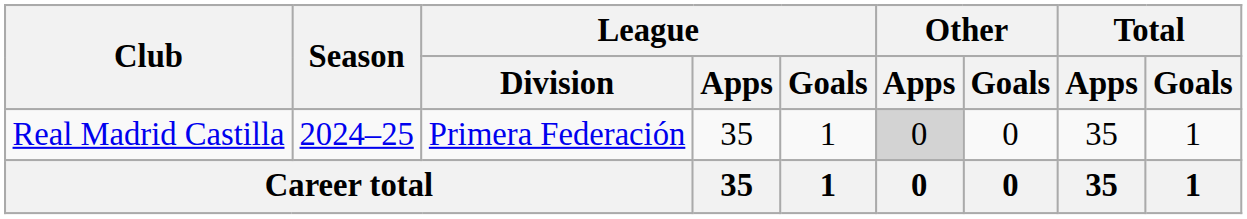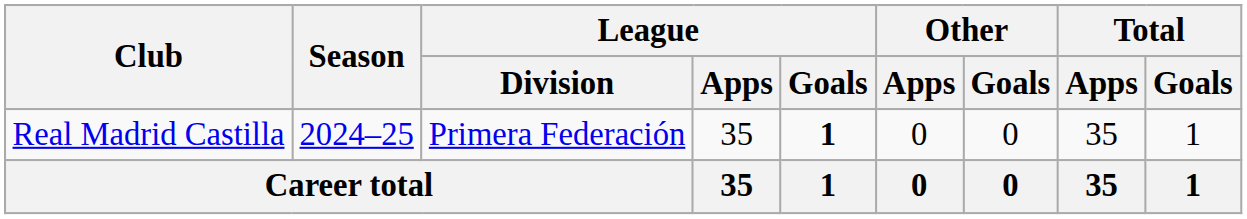(828, 133) normal -> (828, 133) bold
(919, 133) lightgrey background -> (919, 133) no background
